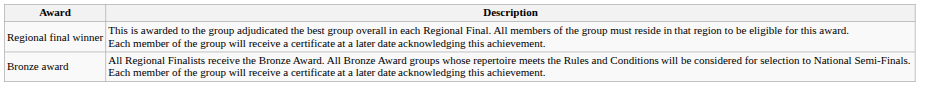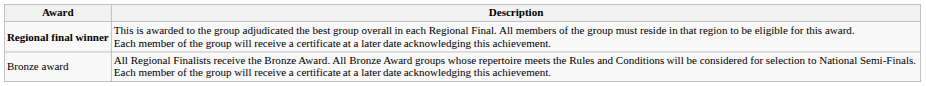(55, 36) normal -> (58, 36) bold
